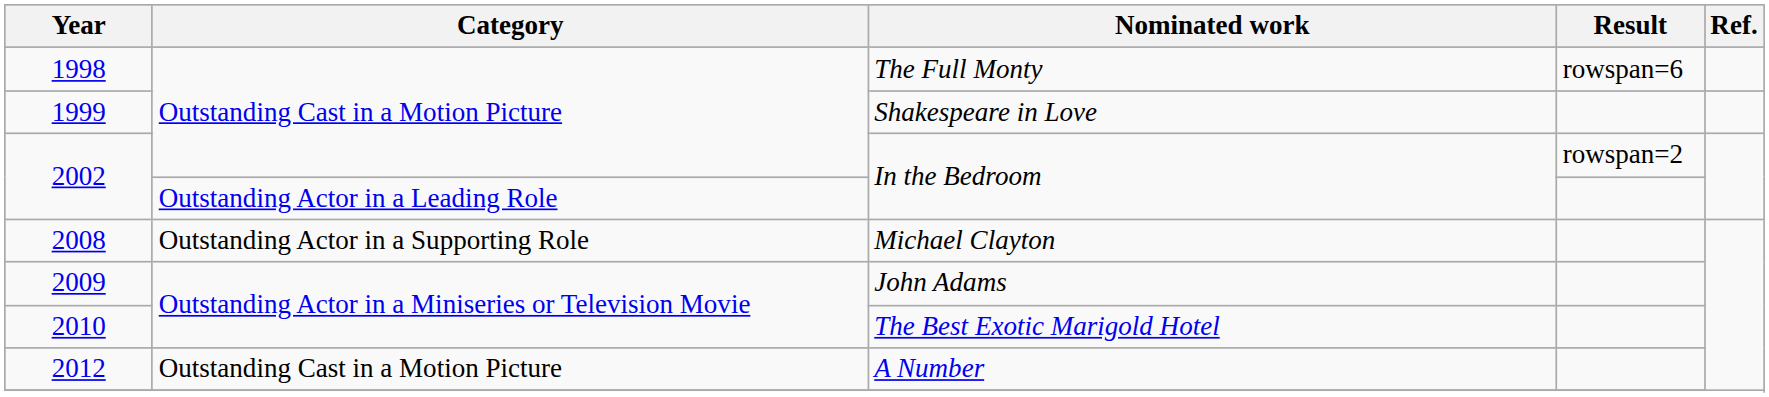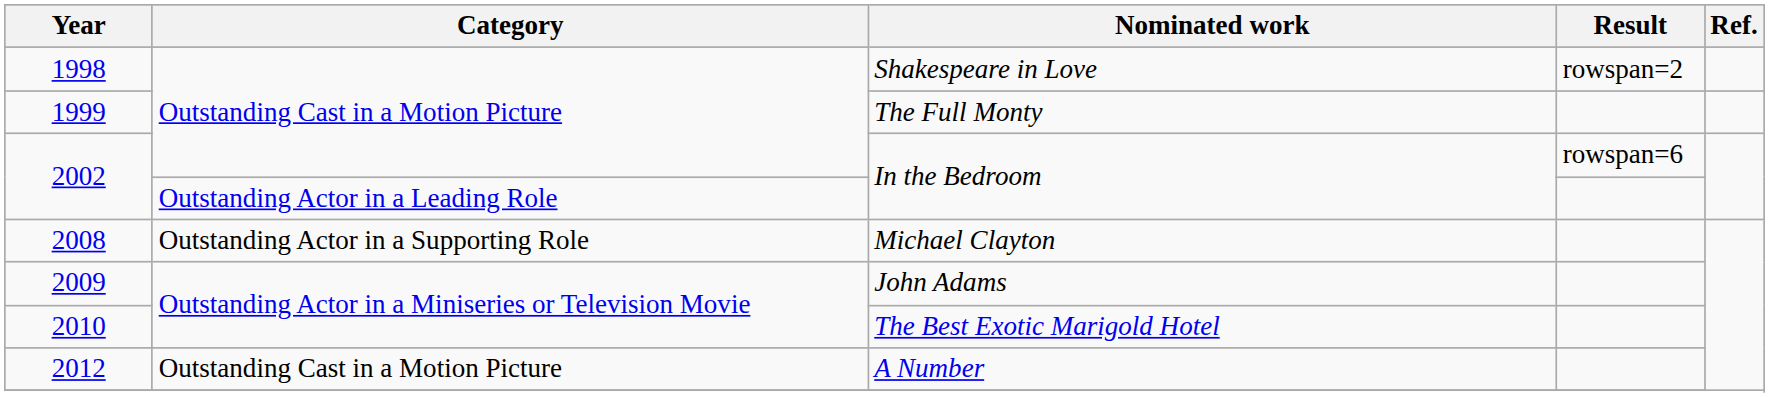(958, 68) The Full Monty -> (986, 68) Shakespeare in Love
(1623, 68) rowspan=6 -> (1623, 68) rowspan=2
(986, 111) Shakespeare in Love -> (958, 111) The Full Monty
(1623, 154) rowspan=2 -> (1623, 154) rowspan=6
